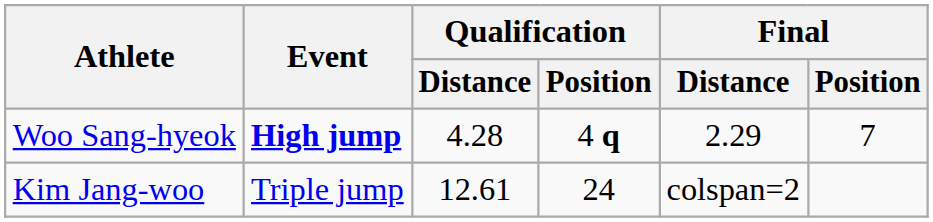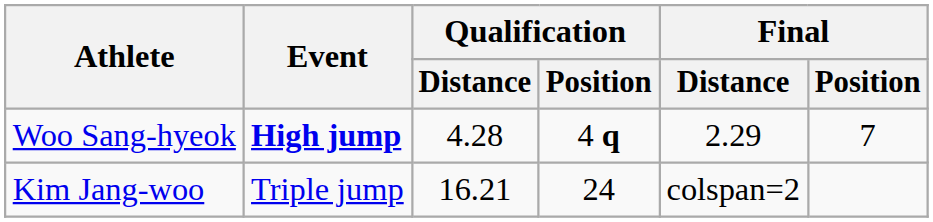(475, 189) 12.61 -> (475, 189) 16.21
